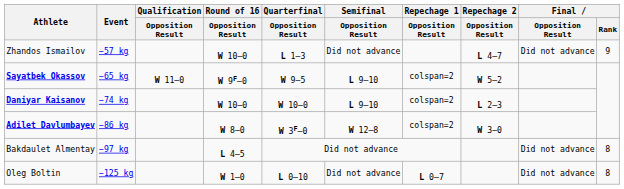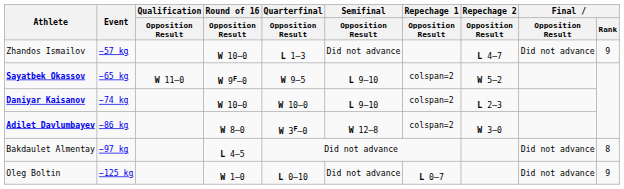(608, 173) 8 -> (608, 173) 9
